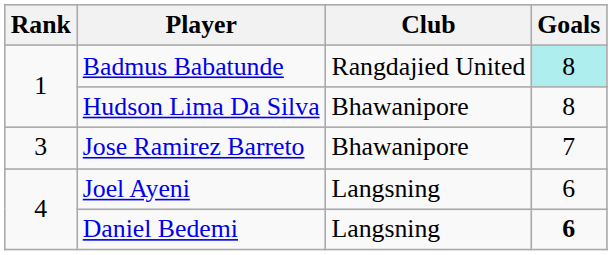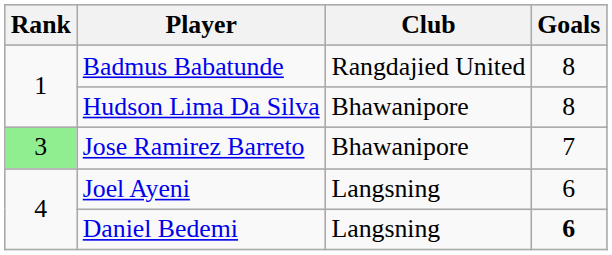(569, 65) paleturquoise background -> (569, 65) no background
(41, 147) no background -> (41, 147) lightgreen background
